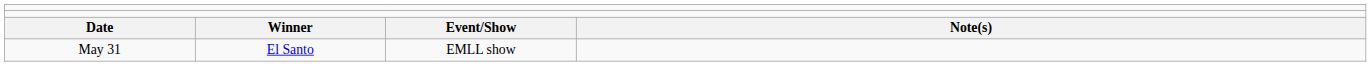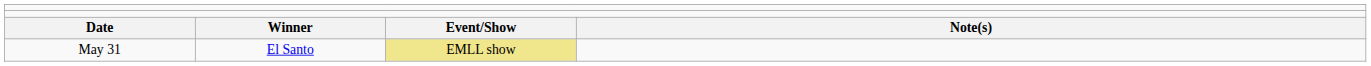(481, 49) no background -> (481, 49) khaki background
